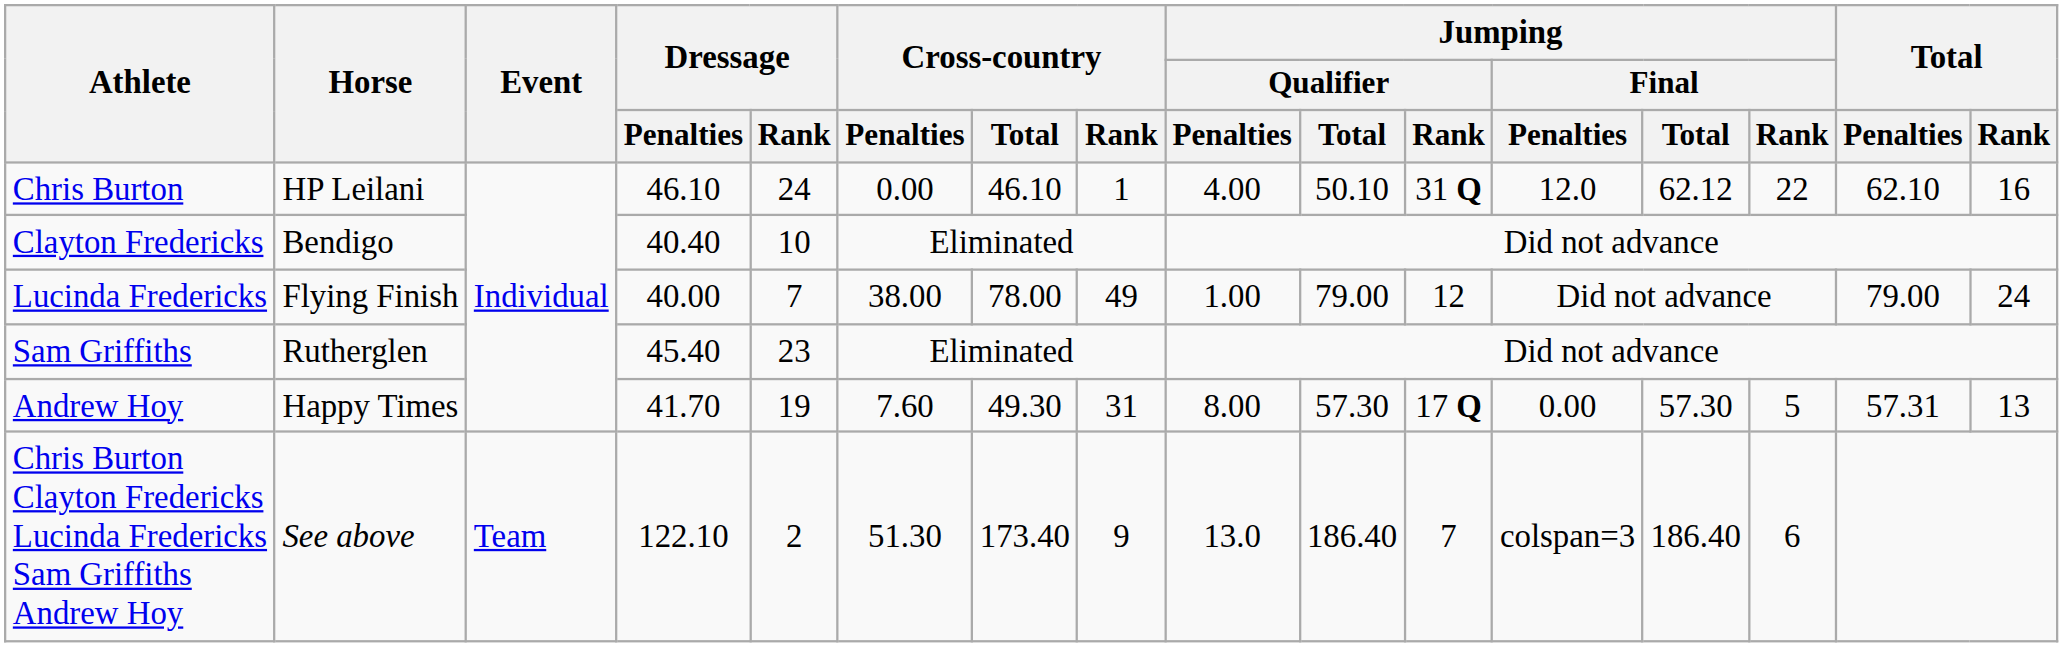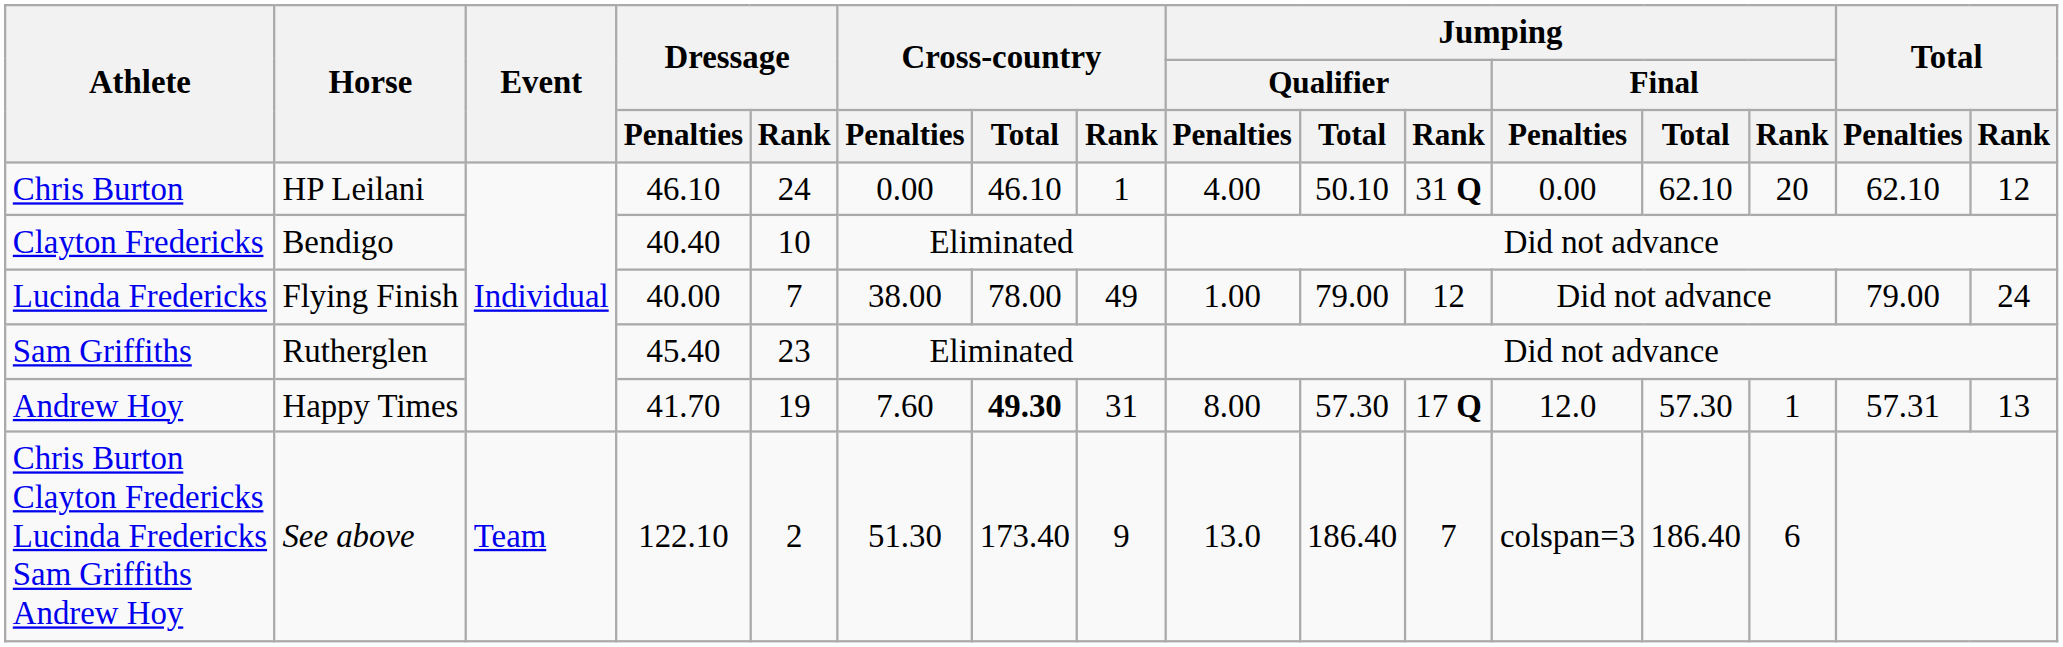(1568, 188) 12.0 -> (1568, 188) 0.00
(1696, 188) 62.12 -> (1696, 188) 62.10
(1792, 188) 22 -> (1792, 188) 20
(2014, 188) 16 -> (2014, 188) 12
(1025, 405) normal -> (1025, 405) bold
(1568, 405) 0.00 -> (1568, 405) 12.0
(1792, 405) 5 -> (1792, 405) 1
